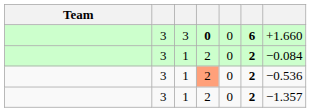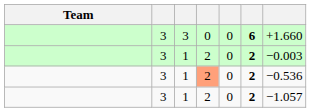(208, 35) bold -> (208, 35) normal
(284, 55) −0.084 -> (284, 55) −0.003
(284, 96) −1.357 -> (284, 96) −1.057
